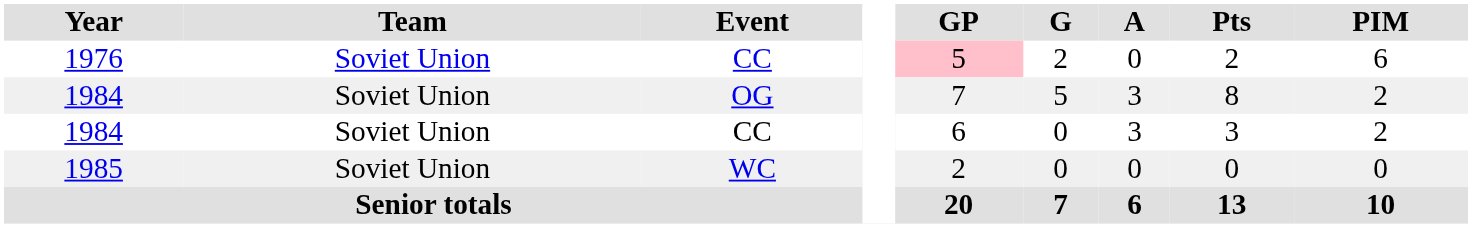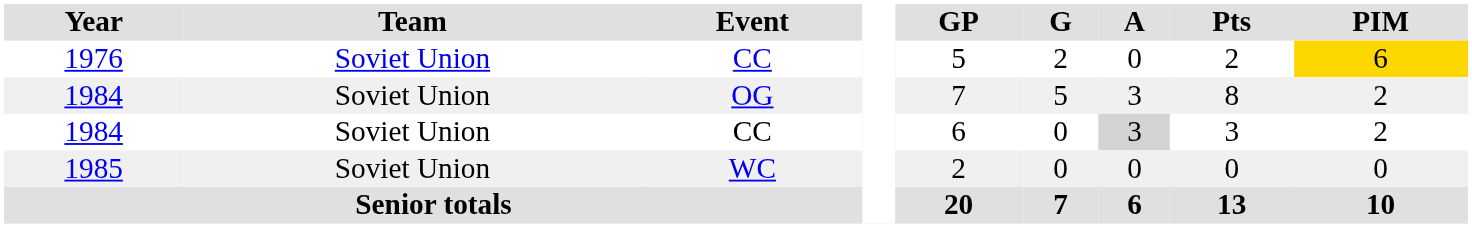(959, 58) pink background -> (959, 58) no background
(1381, 58) no background -> (1381, 58) gold background
(1134, 131) no background -> (1134, 131) lightgrey background
